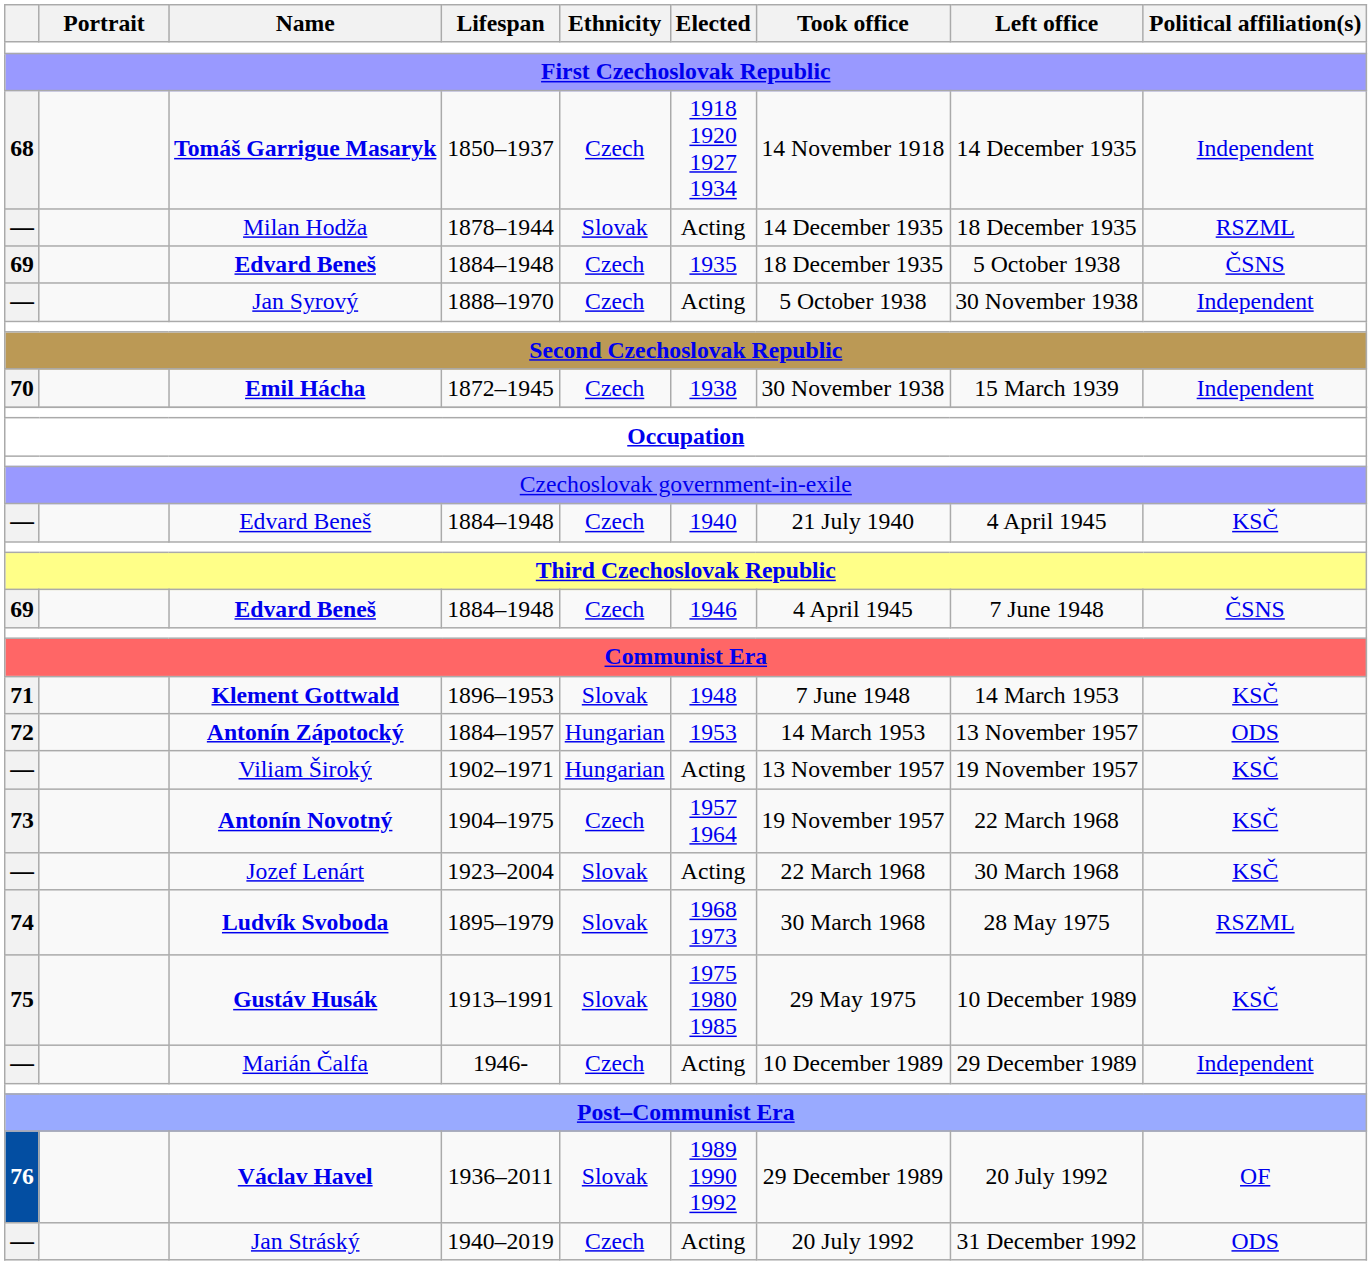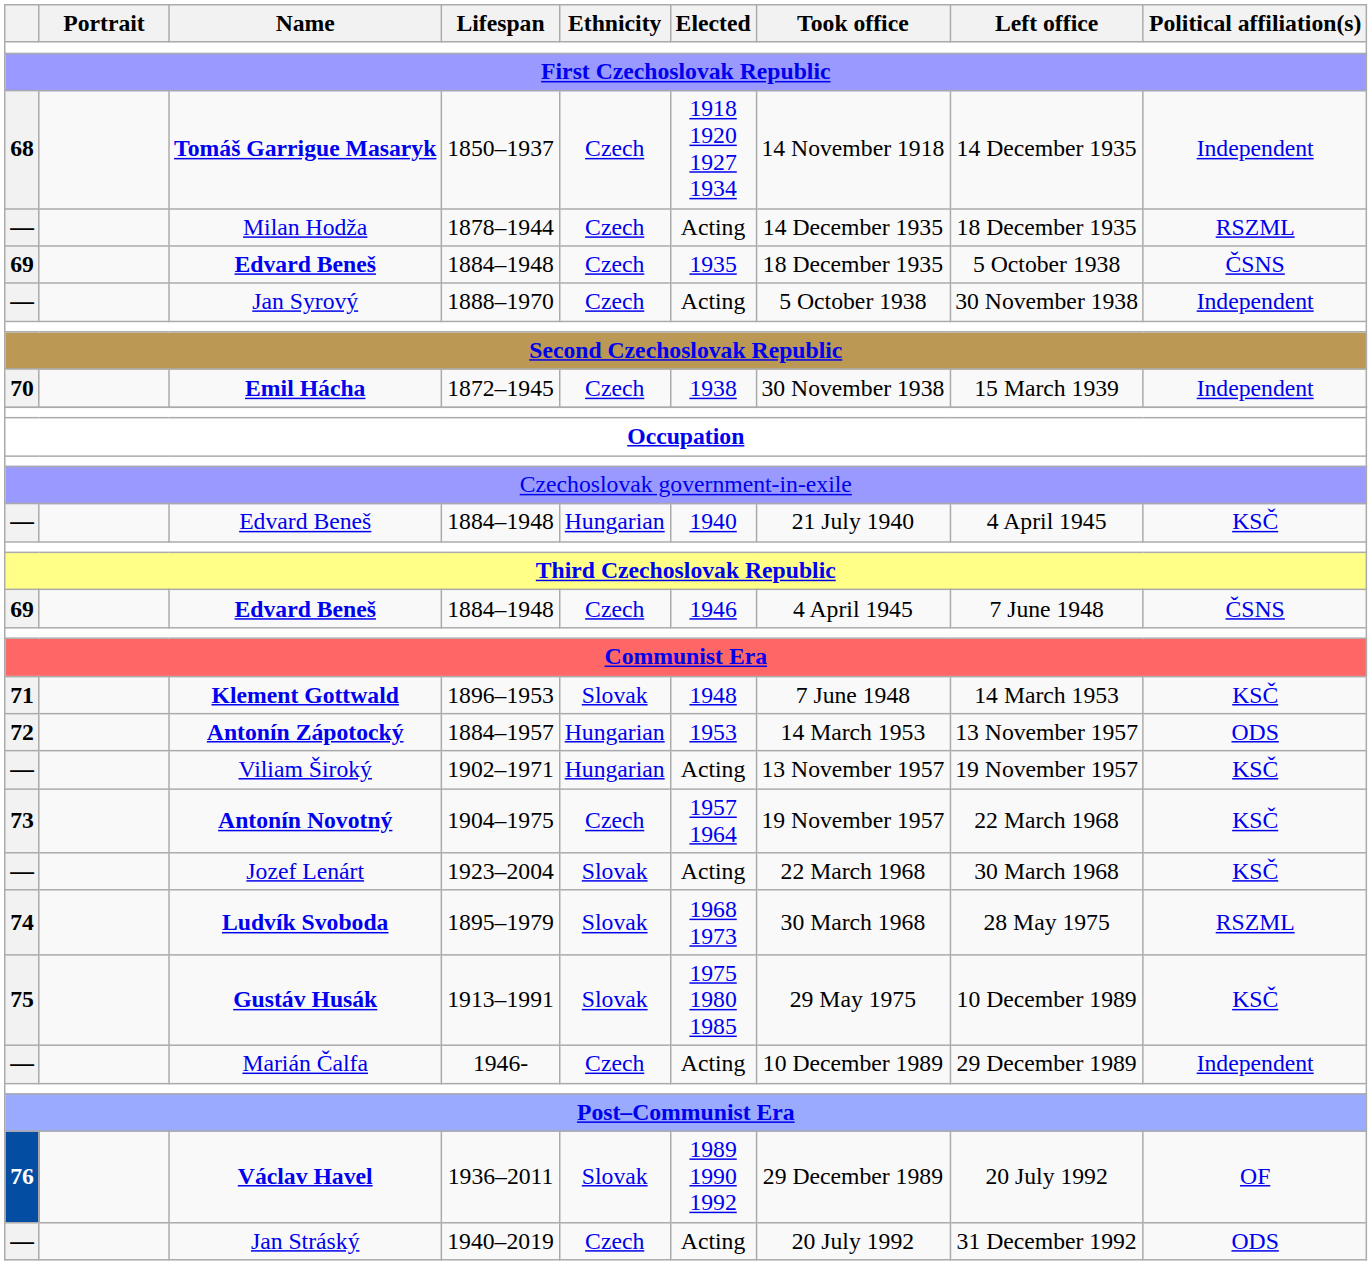(615, 226) Slovak -> (615, 226) Czech
(615, 522) Czech -> (615, 522) Hungarian
